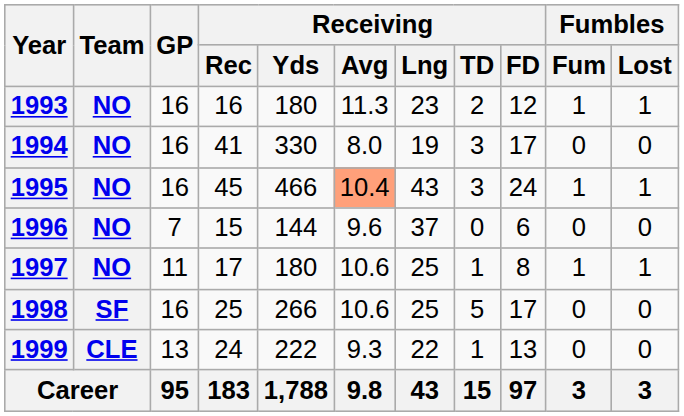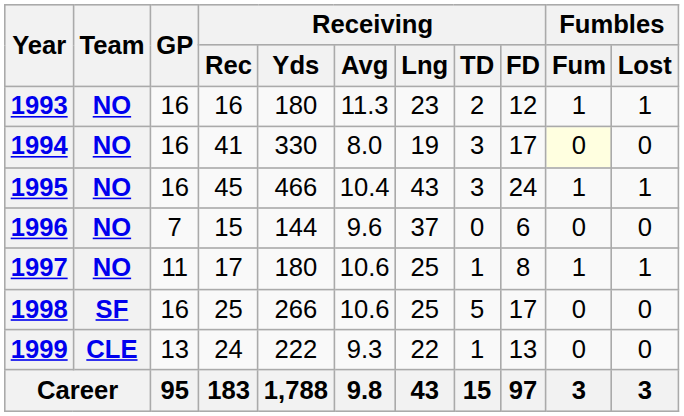(579, 146) no background -> (579, 146) lightyellow background
(365, 187) lightsalmon background -> (365, 187) no background
